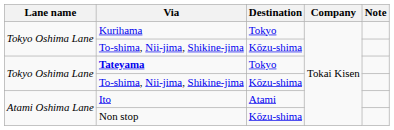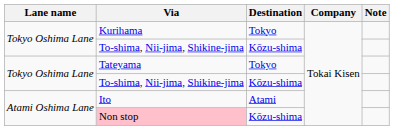(122, 64) bold -> (120, 64) normal
(119, 116) no background -> (119, 116) pink background
